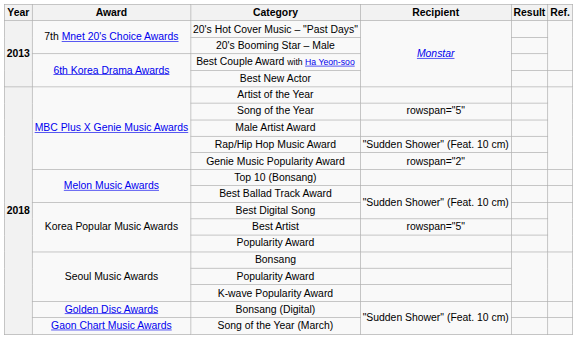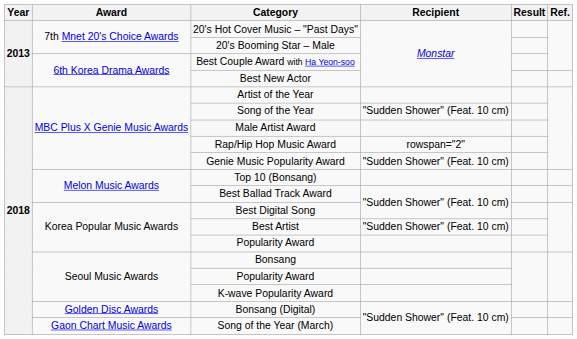(436, 111) rowspan="5" -> (436, 111) "Sudden Shower" (Feat. 10 cm)
(436, 144) "Sudden Shower" (Feat. 10 cm) -> (436, 144) rowspan="2"
(436, 161) rowspan="2" -> (436, 161) "Sudden Shower" (Feat. 10 cm)
(436, 227) rowspan="5" -> (436, 227) "Sudden Shower" (Feat. 10 cm)
